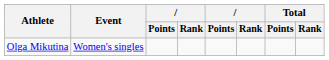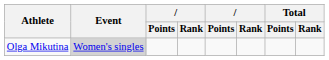(108, 47) no background -> (108, 47) lightgrey background
